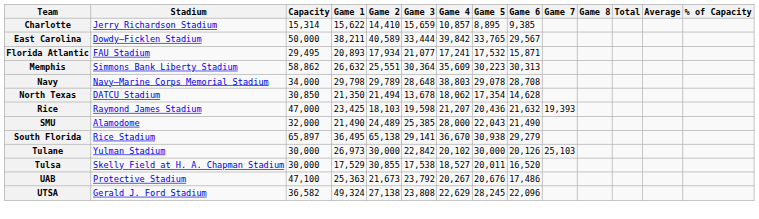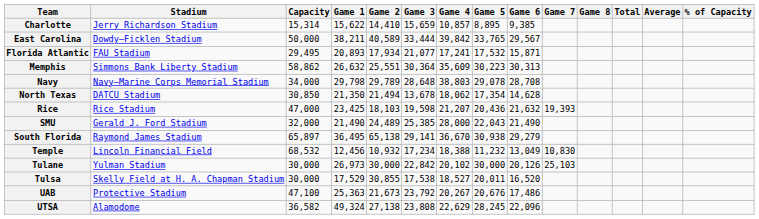(147, 109) Raymond James Stadium -> (124, 109) Rice Stadium
(116, 123) Alamodome -> (150, 123) Gerald J. Ford Stadium
(124, 137) Rice Stadium -> (147, 137) Raymond James Stadium
+ row: (48, 151)
(150, 193) Gerald J. Ford Stadium -> (116, 207) Alamodome
